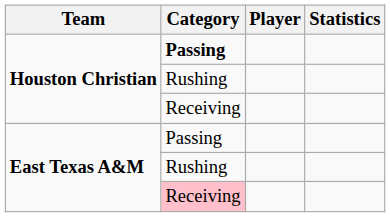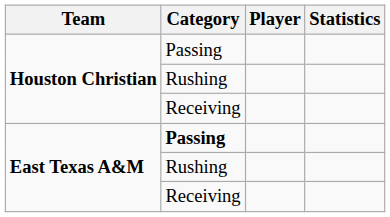(195, 49) bold -> (194, 49) normal
(194, 137) normal -> (195, 137) bold
(203, 196) pink background -> (203, 196) no background
